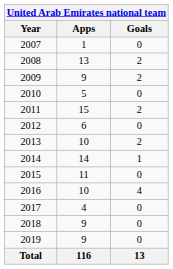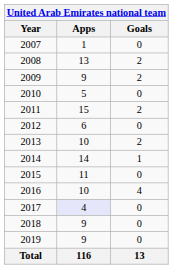(84, 207) no background -> (84, 207) lavender background
